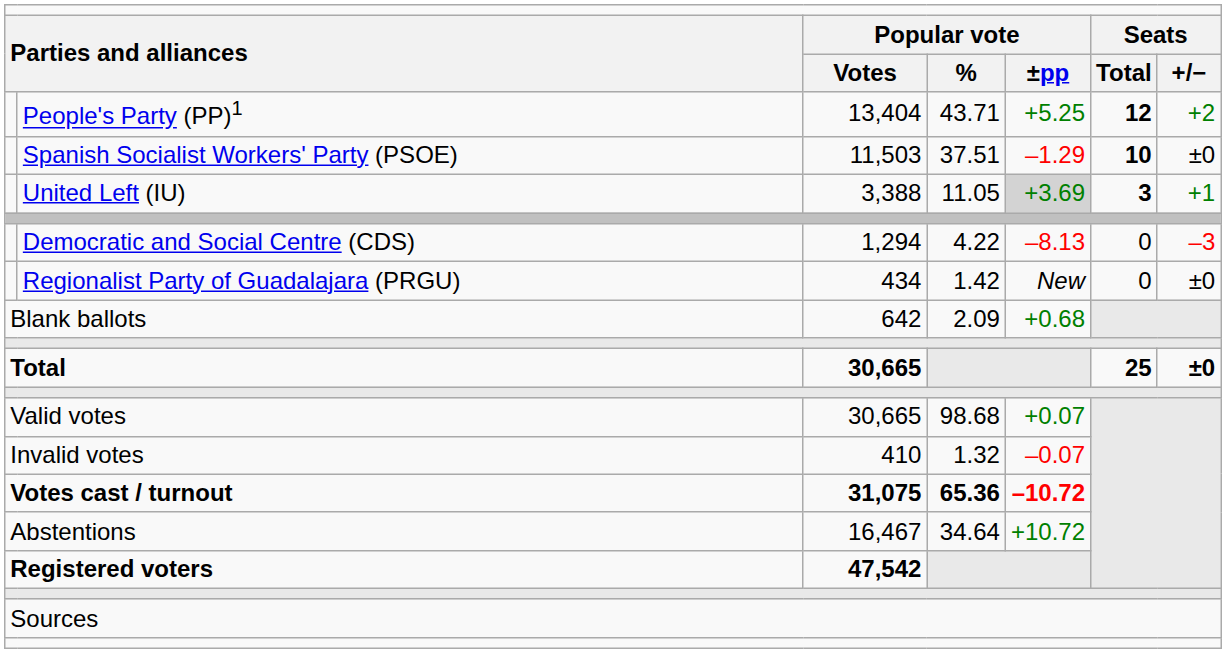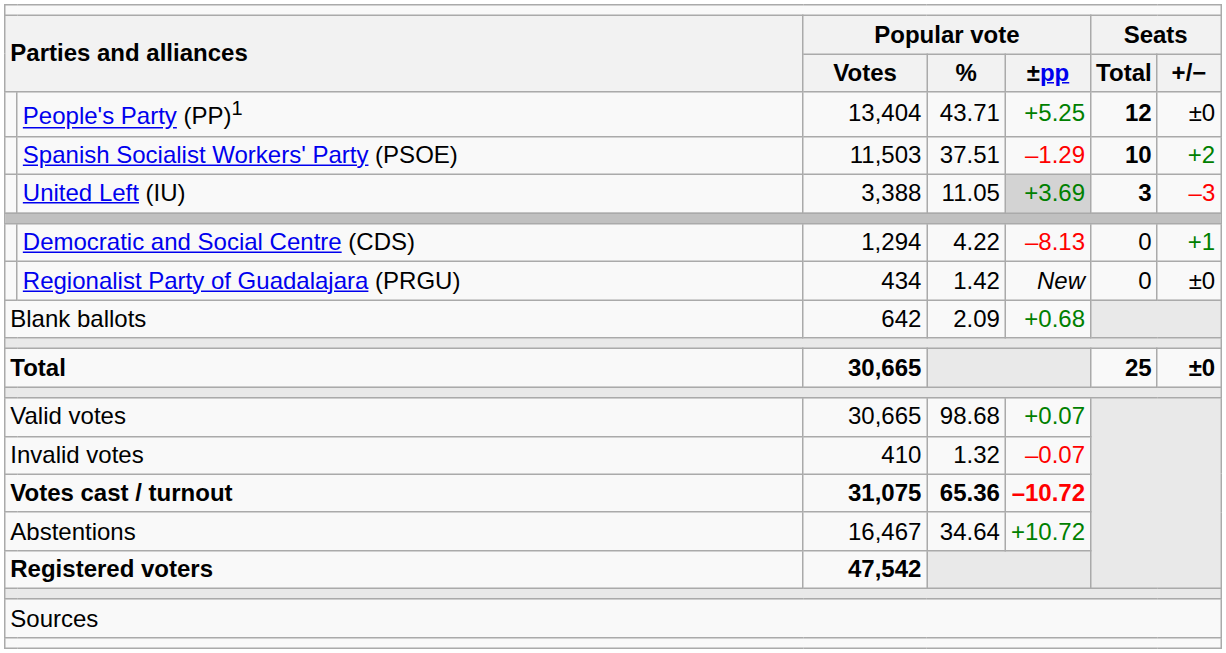(1202, 113) +2 -> (1202, 113) ±0
(1202, 155) ±0 -> (1202, 155) +2
(1202, 193) +1 -> (1202, 193) –3
(1202, 242) –3 -> (1202, 242) +1
